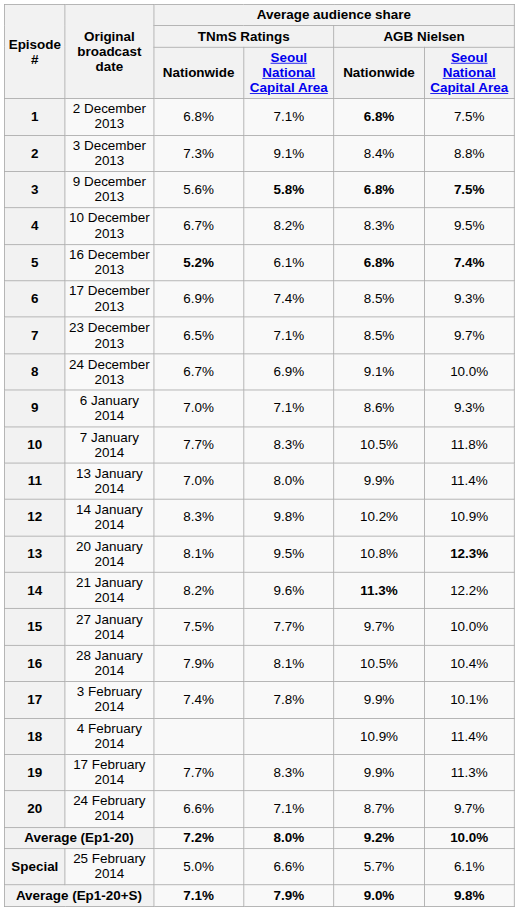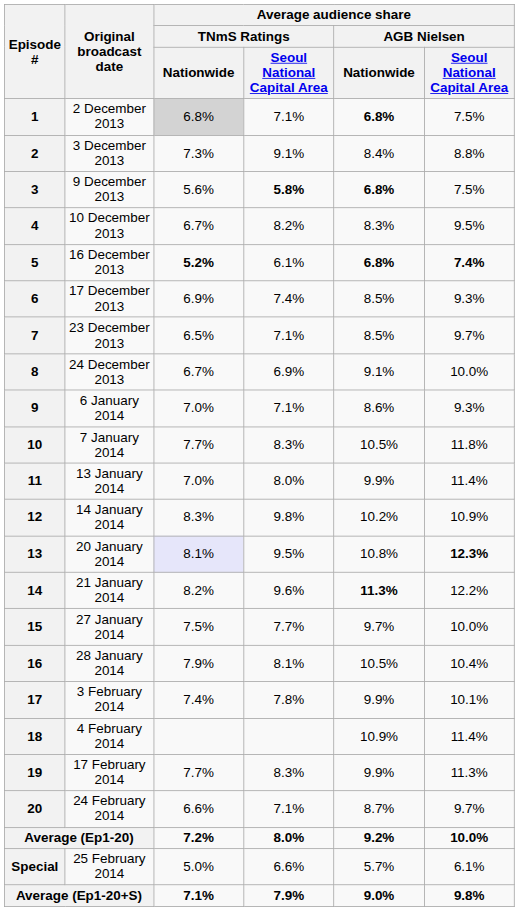(199, 116) no background -> (199, 116) lightgrey background
(469, 189) bold -> (469, 189) normal
(199, 554) no background -> (199, 554) lavender background
